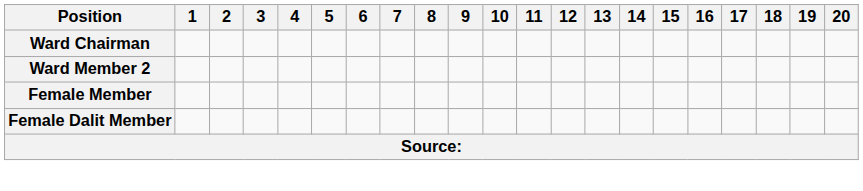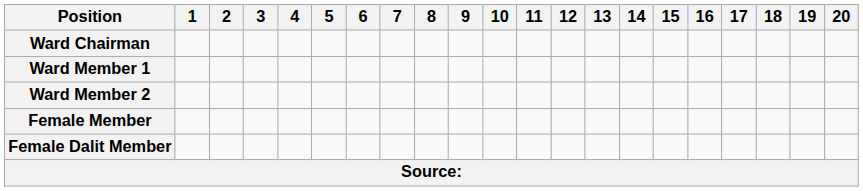+ row: (90, 69)
